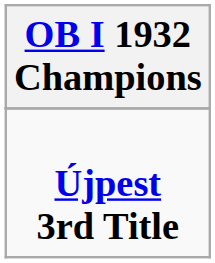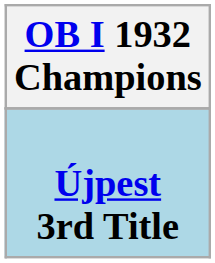(108, 203) no background -> (108, 203) lightblue background
